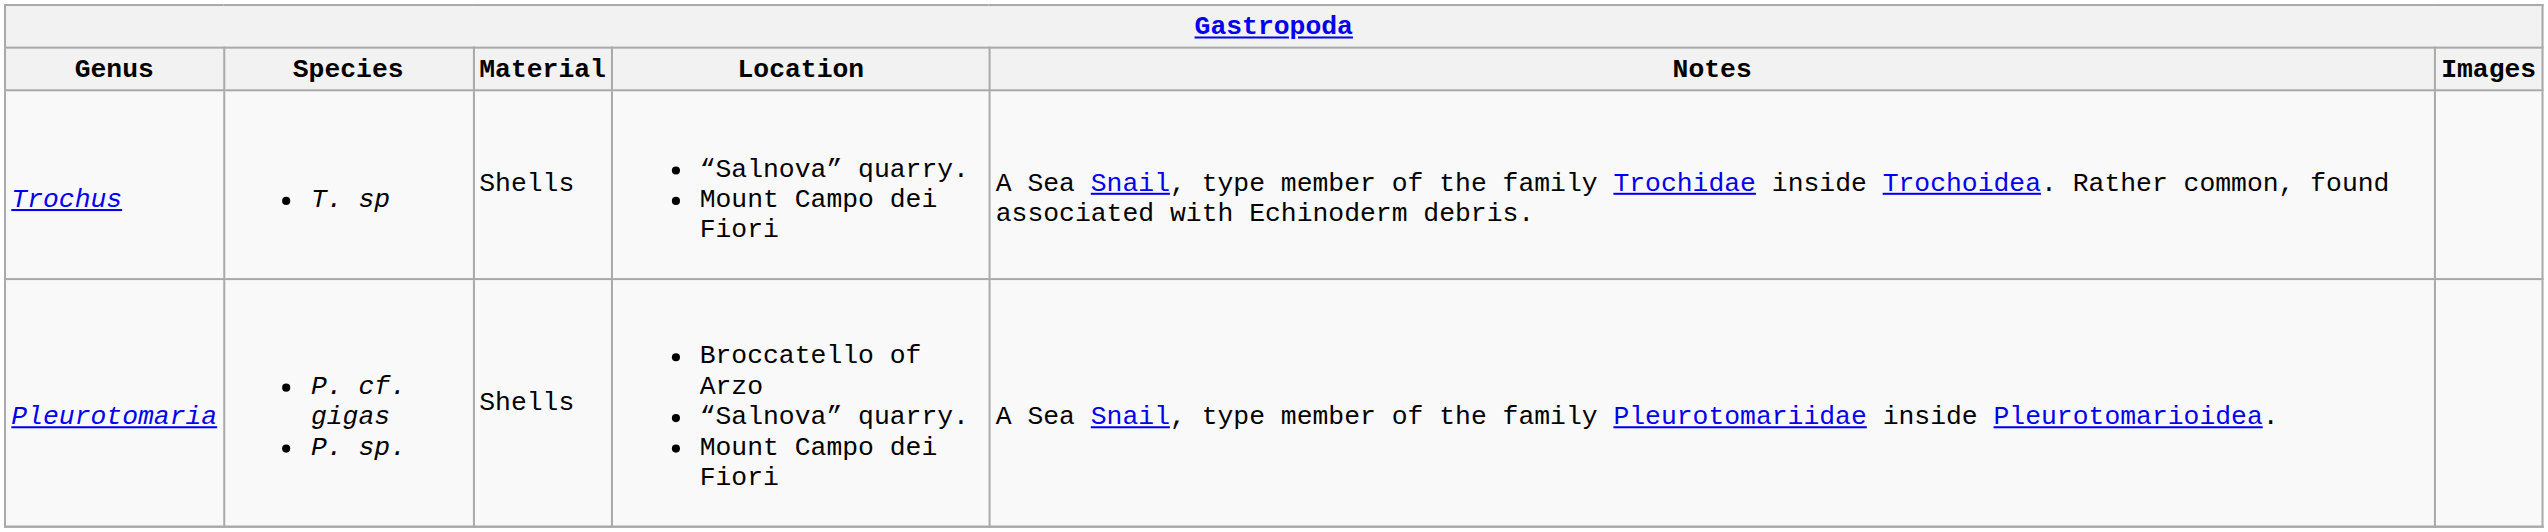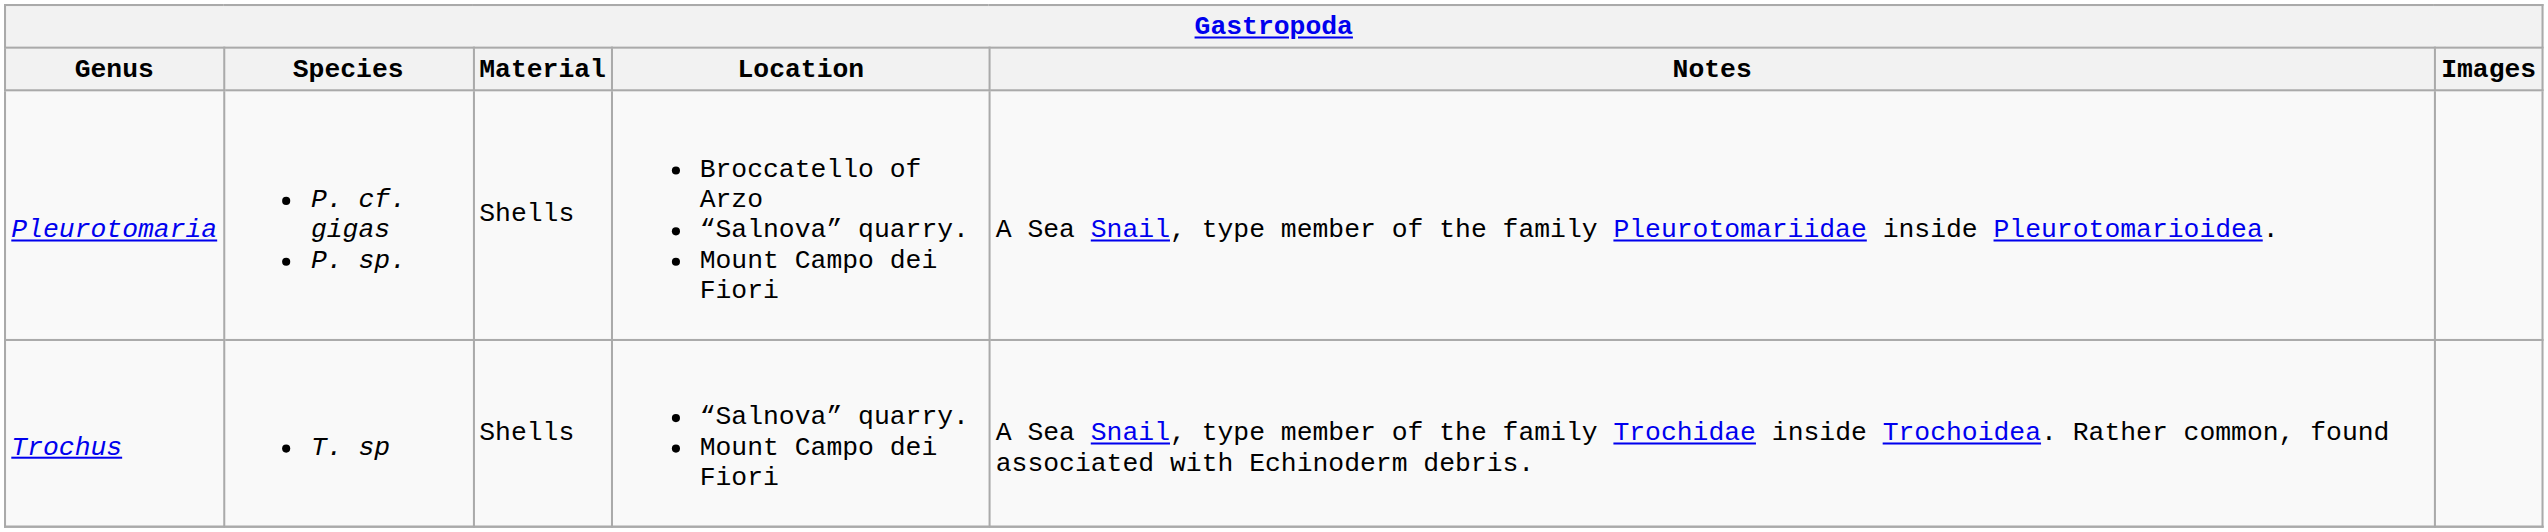rows swapped: (114, 417) <-> (67, 200)
